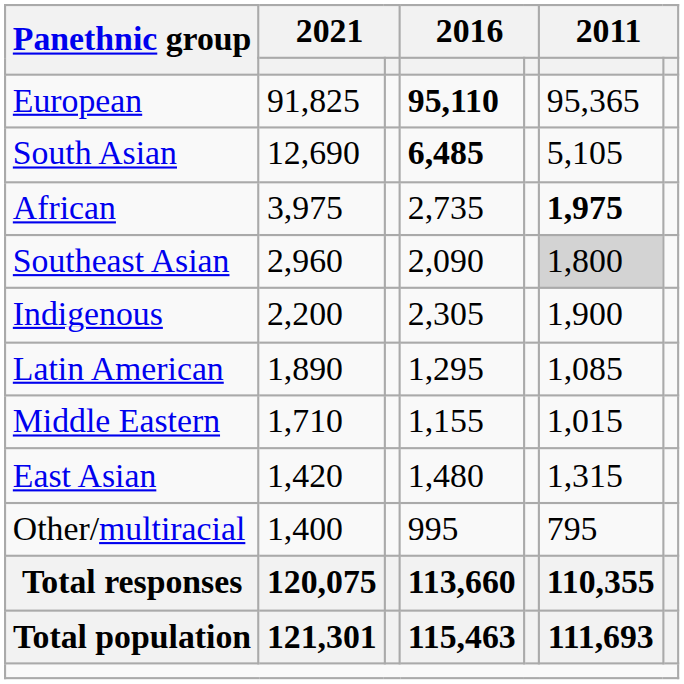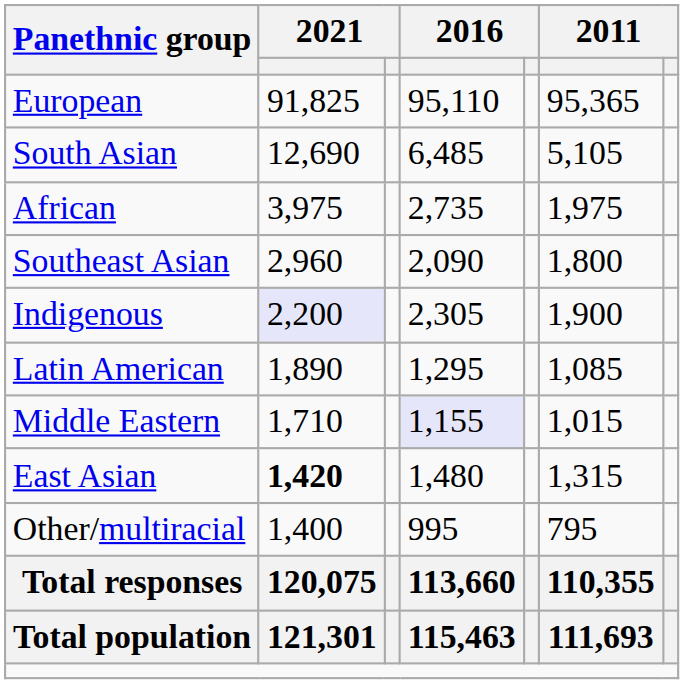(453, 100) bold -> (454, 100) normal
(446, 153) bold -> (446, 153) normal
(585, 207) bold -> (585, 207) normal
(585, 260) lightgrey background -> (585, 260) no background
(305, 314) no background -> (305, 314) lavender background
(446, 421) no background -> (446, 421) lavender background
(305, 475) normal -> (305, 475) bold
